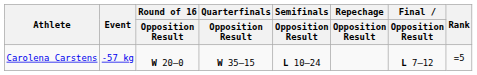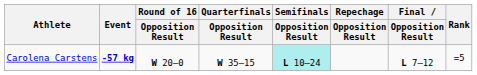(118, 57) normal -> (118, 57) bold
(302, 63) no background -> (302, 63) paleturquoise background
